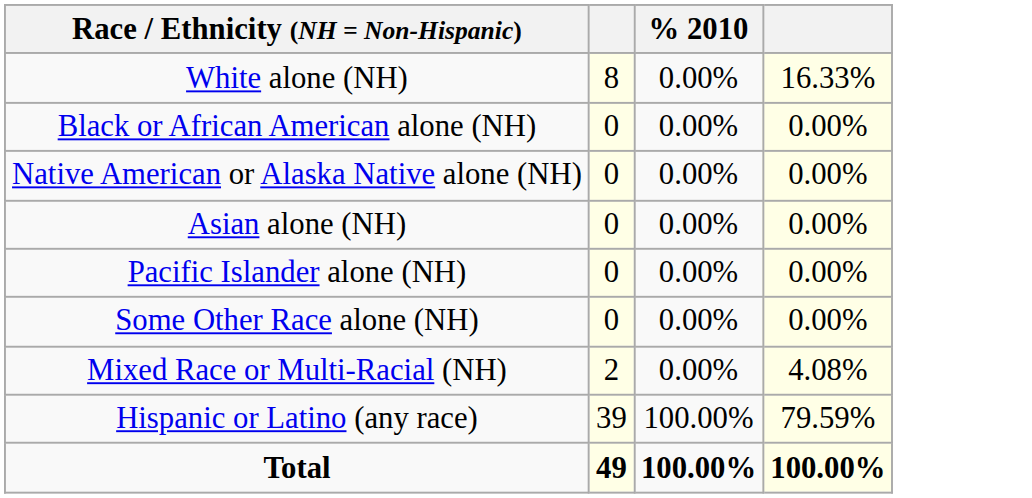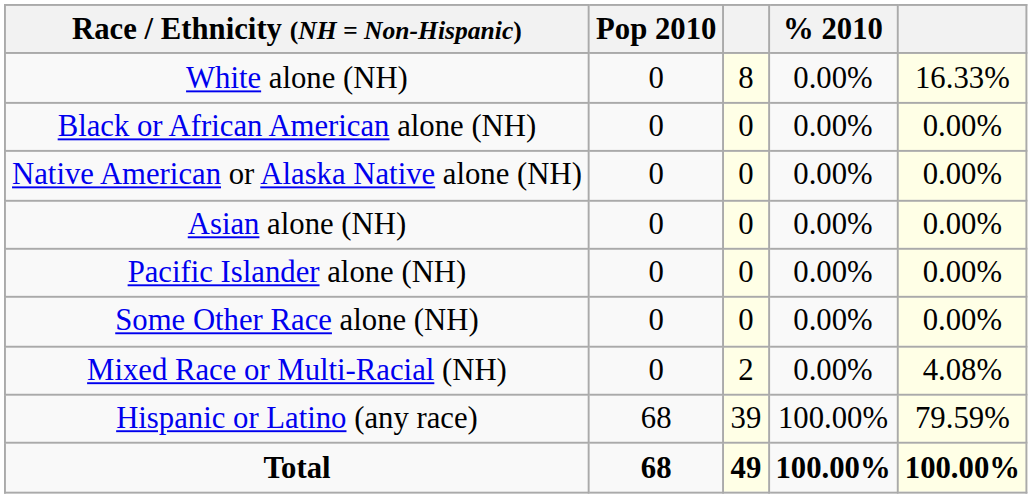+ column: (656, 28)
